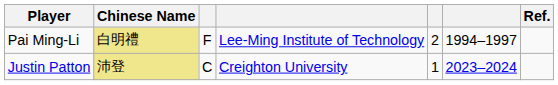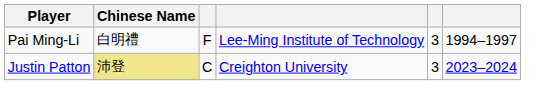- column: (537, 16)
(118, 40) khaki background -> (118, 40) no background
(435, 40) 2 -> (435, 40) 3
(435, 67) 1 -> (435, 67) 3
